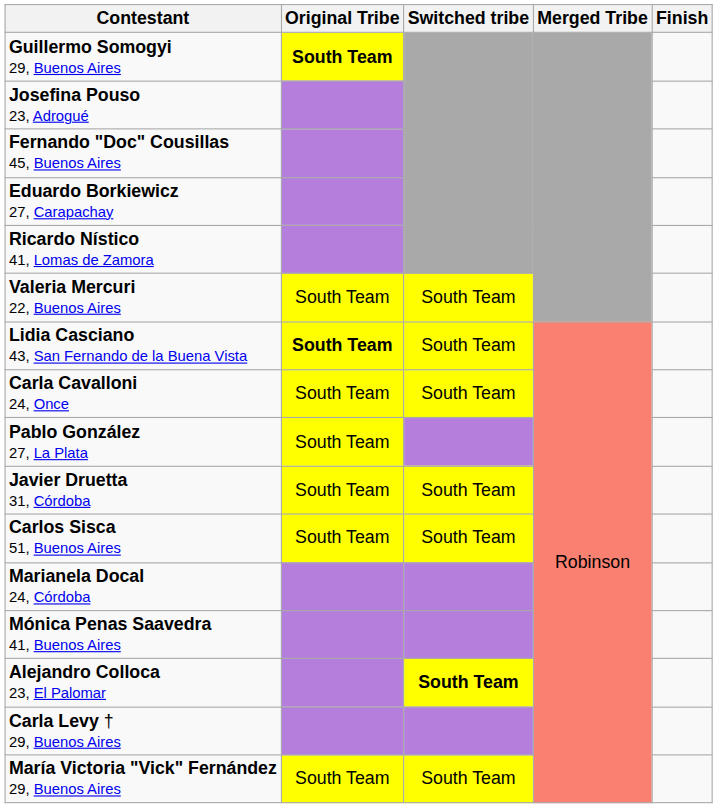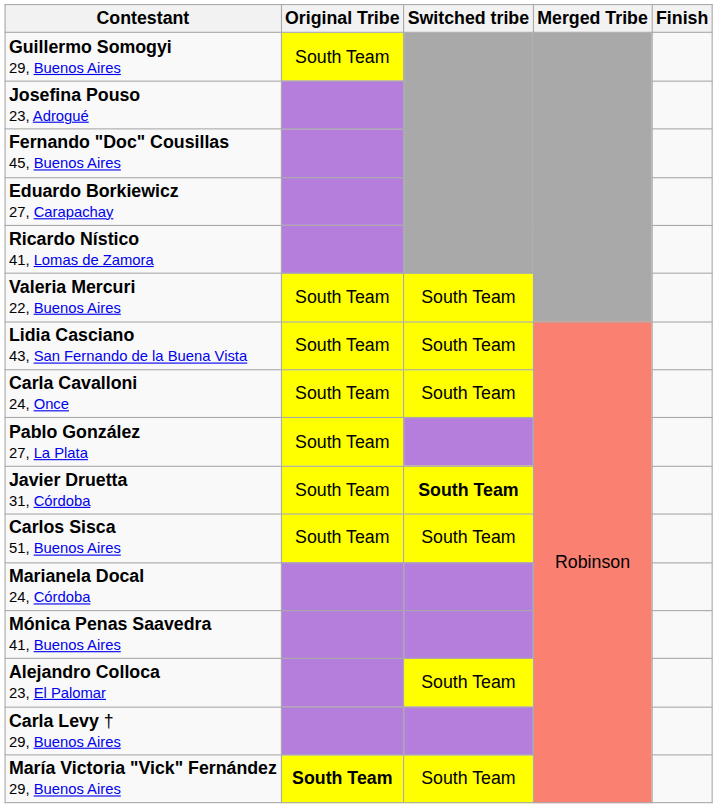(342, 56) bold -> (342, 56) normal
(342, 345) bold -> (342, 345) normal
(468, 490) normal -> (468, 490) bold
(468, 682) bold -> (468, 682) normal
(342, 778) normal -> (342, 778) bold
